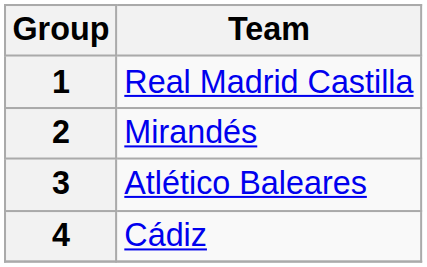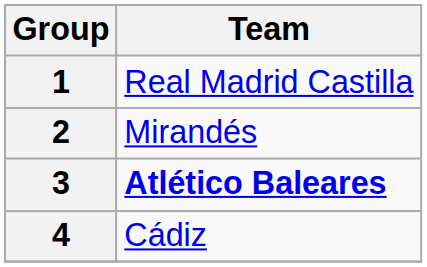(246, 183) normal -> (255, 183) bold
